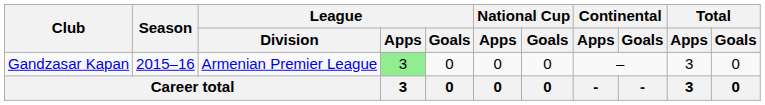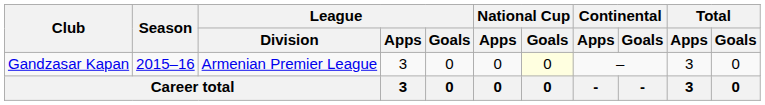(403, 64) lightgreen background -> (403, 64) no background
(548, 64) no background -> (548, 64) lightyellow background
